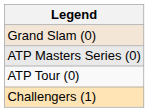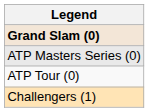(52, 35) normal -> (53, 35) bold
